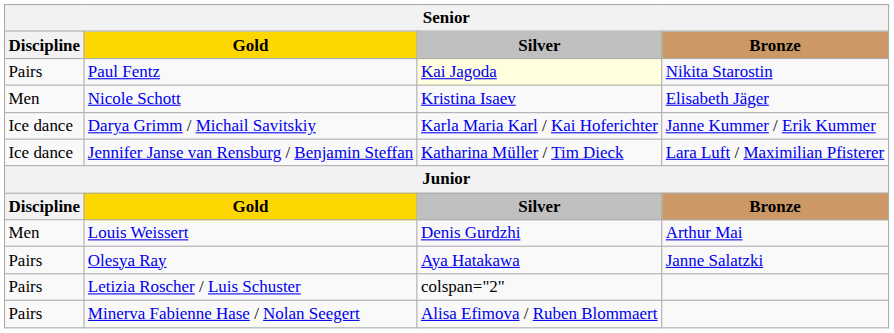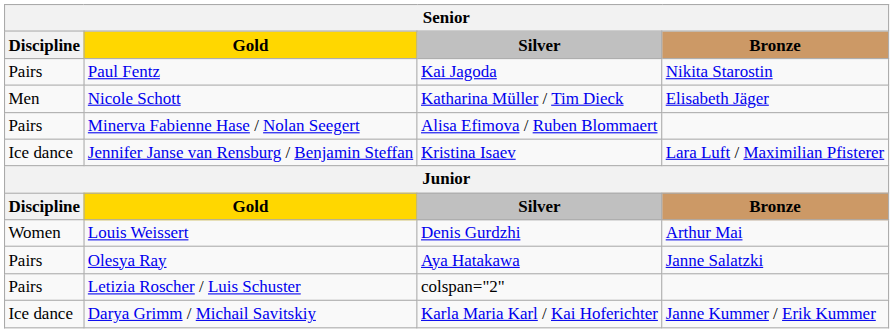(459, 71) lightyellow background -> (459, 71) no background
(468, 98) Kristina Isaev -> (522, 98) Katharina Müller / Tim Dieck
rows swapped: (224, 313) <-> (202, 125)
(522, 152) Katharina Müller / Tim Dieck -> (468, 152) Kristina Isaev
(24, 233) Men -> (35, 233) Women
